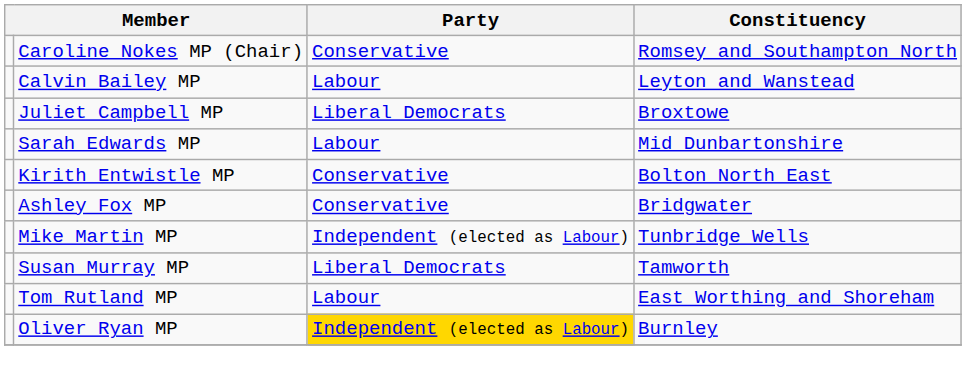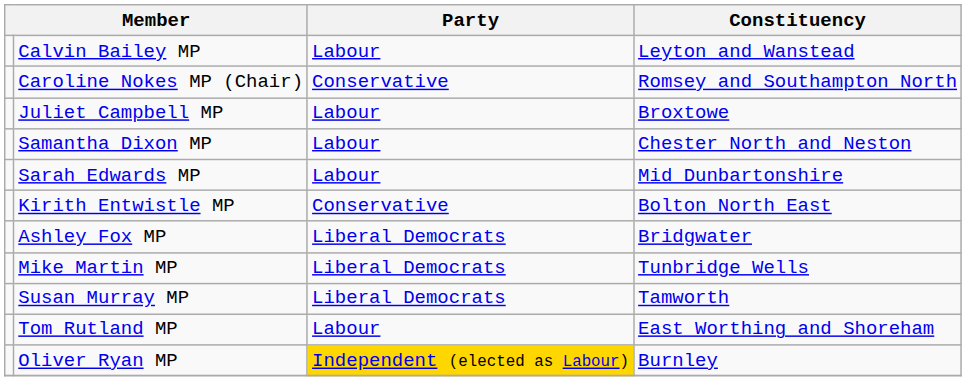rows swapped: (161, 51) <-> (109, 82)
(409, 113) Liberal Democrats -> (346, 113) Labour
+ row: (115, 144)
(380, 206) Conservative -> (409, 237) Liberal Democrats
(471, 237) Independent (elected as Labour) -> (409, 268) Liberal Democrats
